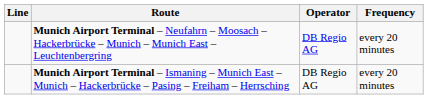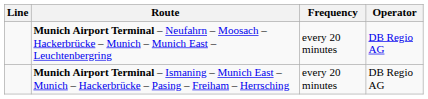columns swapped: (390, 13) <-> (328, 13)
